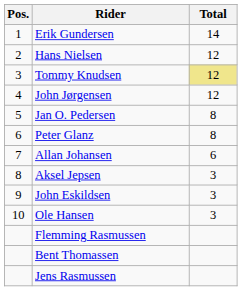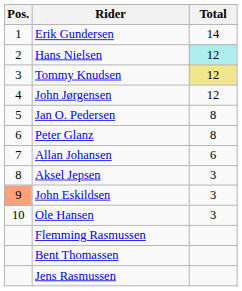(213, 54) no background -> (213, 54) paleturquoise background
(18, 195) no background -> (18, 195) lightsalmon background
